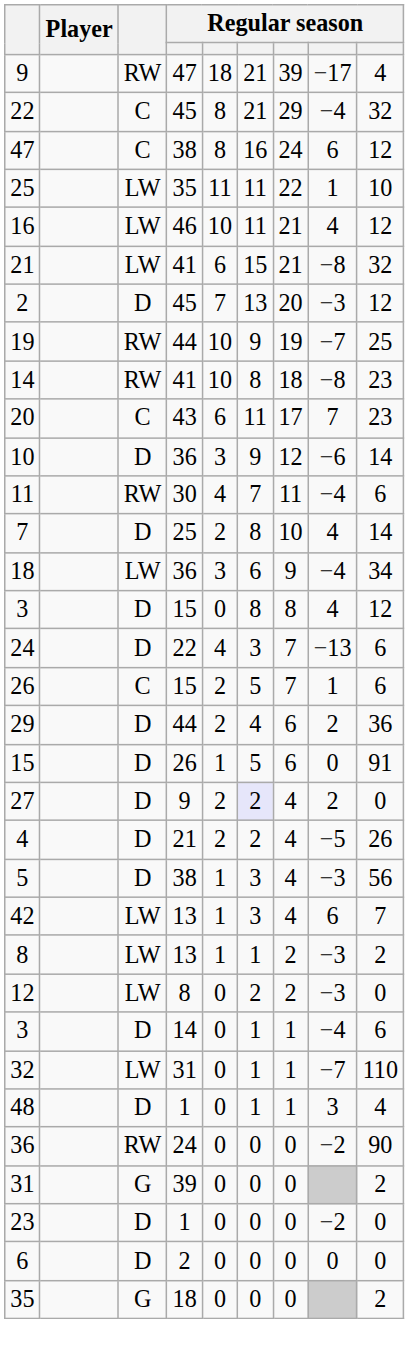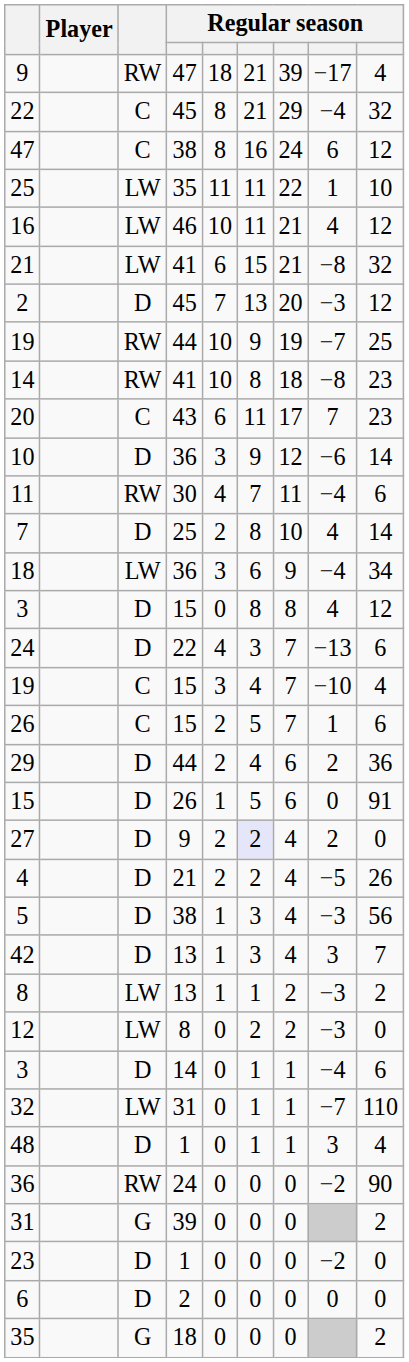+ row: (22, 686)
(143, 916) LW -> (143, 954) D
(333, 916) 6 -> (333, 954) 3
